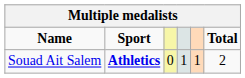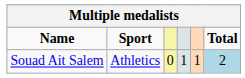(134, 61) bold -> (135, 61) normal
(222, 61) no background -> (222, 61) lightblue background
